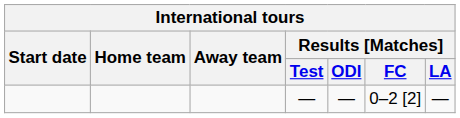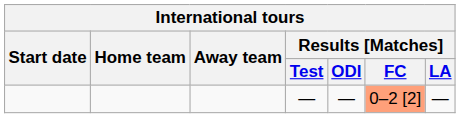(395, 98) no background -> (395, 98) lightsalmon background
